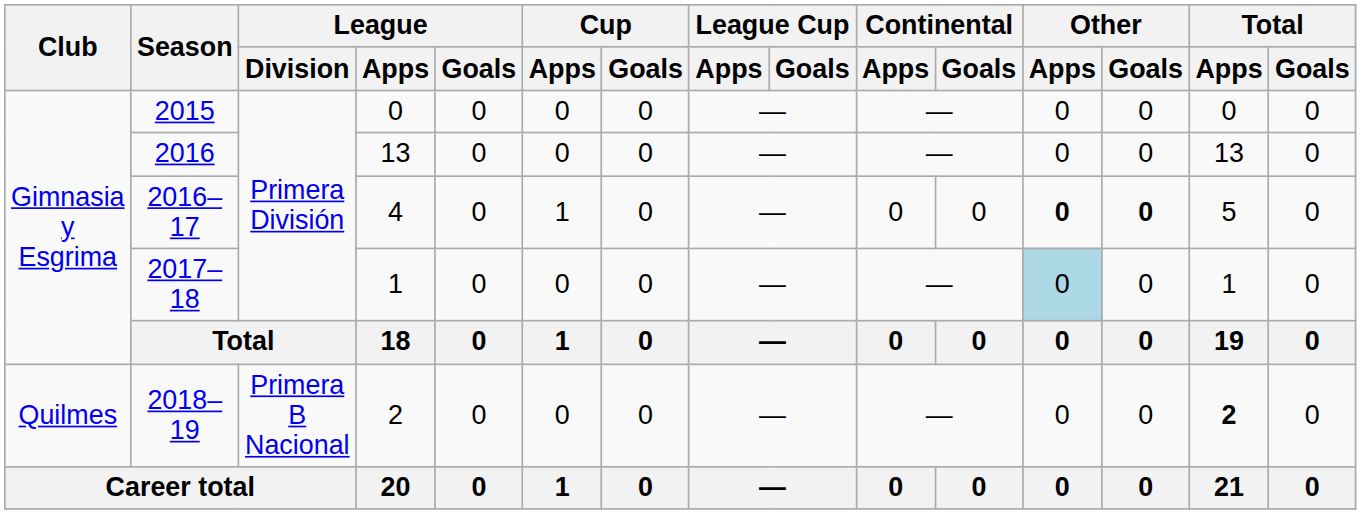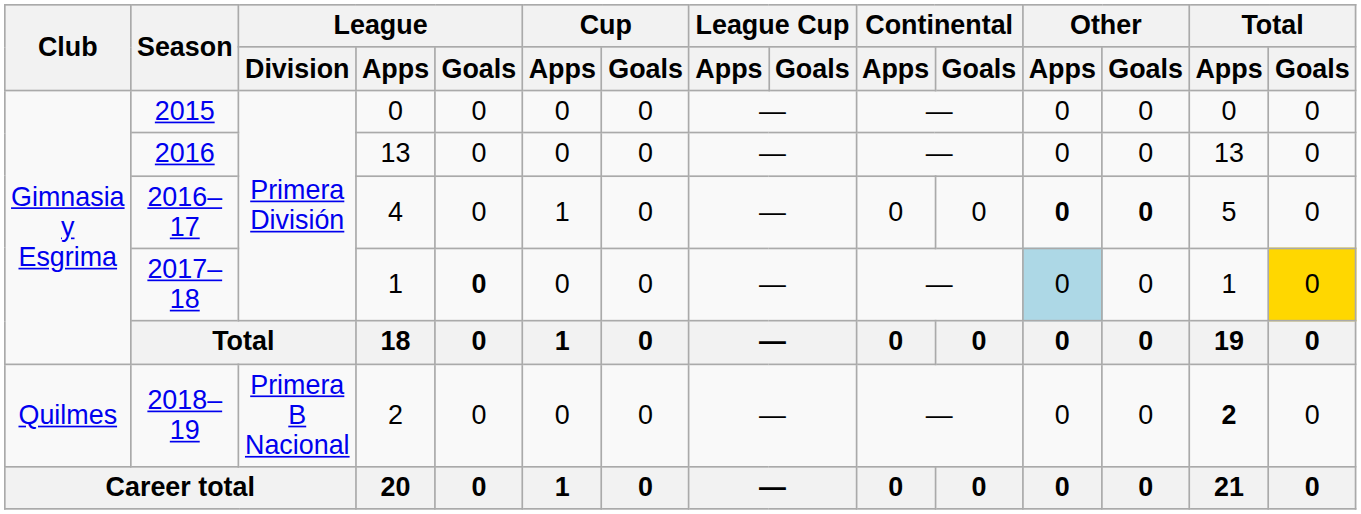(479, 284) normal -> (479, 284) bold
(1312, 284) no background -> (1312, 284) gold background
